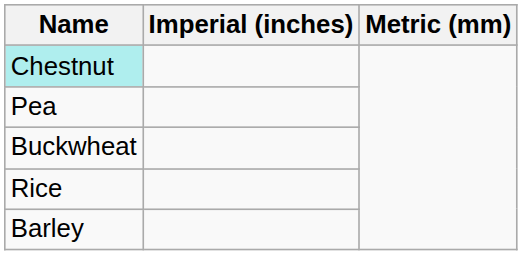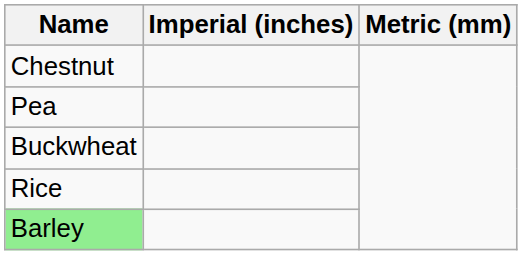(62, 65) paleturquoise background -> (62, 65) no background
(47, 229) no background -> (47, 229) lightgreen background
